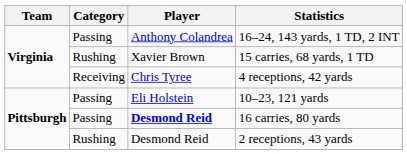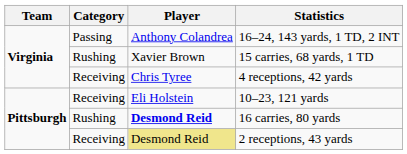(92, 97) Passing -> (99, 97) Receiving
(92, 118) Passing -> (94, 118) Rushing
(94, 139) Rushing -> (99, 139) Receiving
(170, 139) no background -> (170, 139) khaki background
